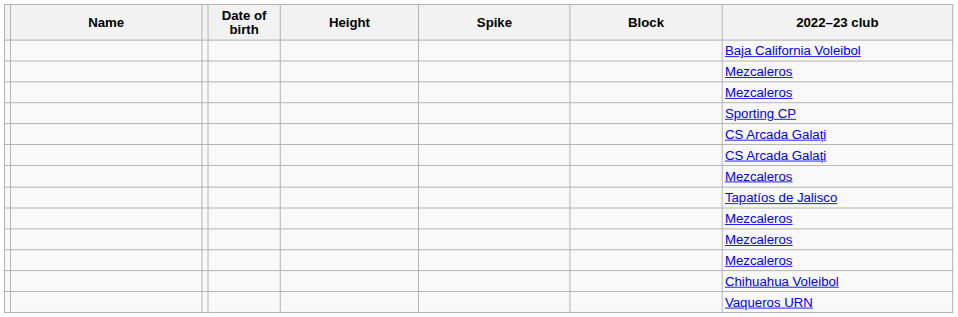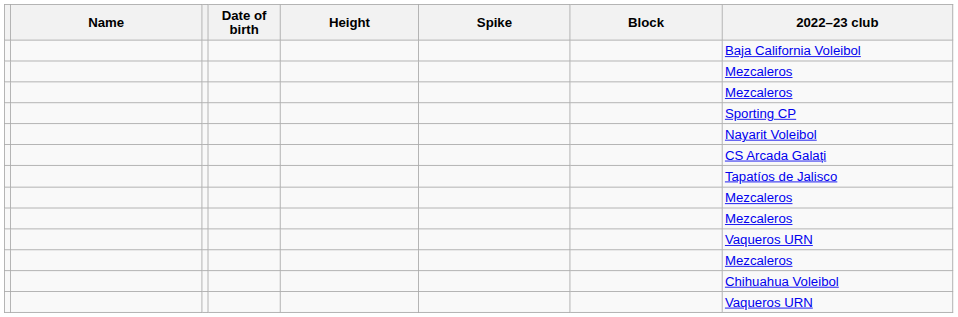(776, 135) CS Arcada Galați -> (771, 135) Nayarit Voleibol
(759, 176) Mezcaleros -> (781, 176) Tapatíos de Jalisco
(781, 197) Tapatíos de Jalisco -> (759, 197) Mezcaleros
(759, 239) Mezcaleros -> (769, 239) Vaqueros URN
